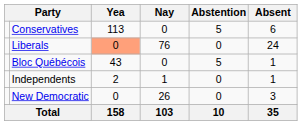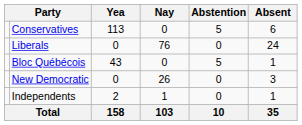(116, 46) lightsalmon background -> (116, 46) no background
rows swapped: (50, 96) <-> (44, 79)
